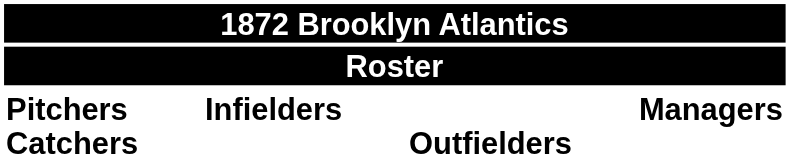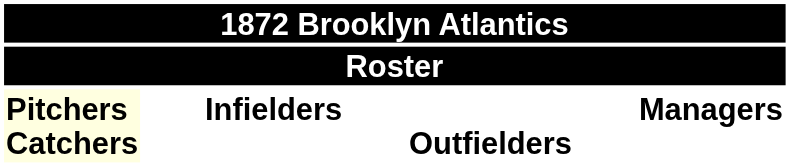(72, 126) no background -> (72, 126) lightyellow background
